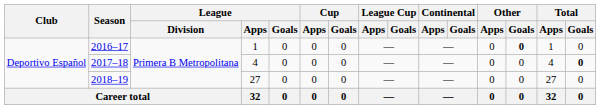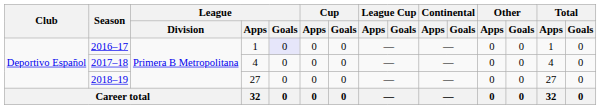(285, 46) no background -> (285, 46) lavender background
(521, 46) bold -> (521, 46) normal
(581, 63) bold -> (581, 63) normal
